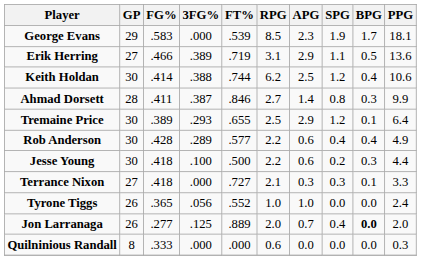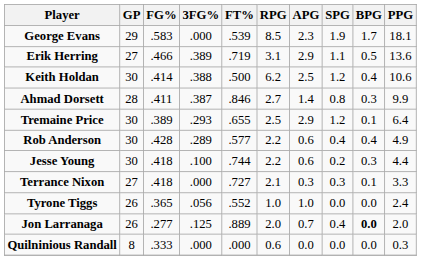(239, 78) .744 -> (239, 78) .500
(239, 161) .500 -> (239, 161) .744
